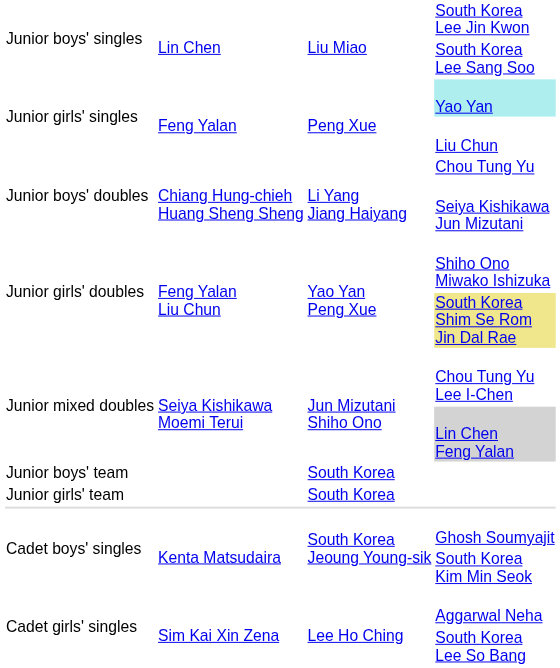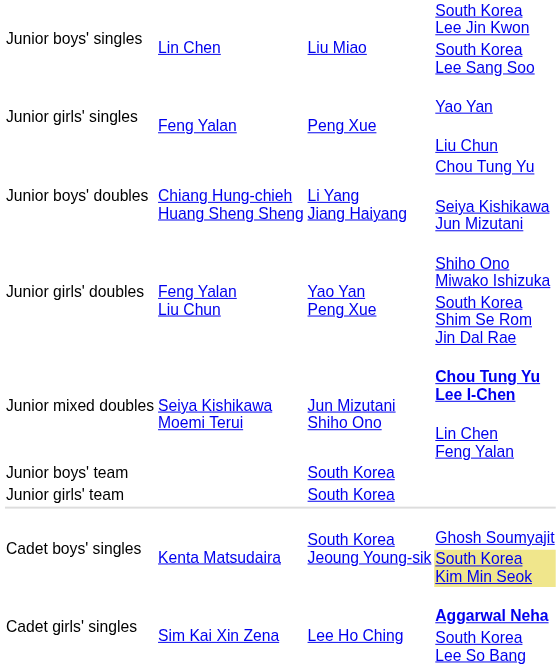(464, 106) paleturquoise background -> (464, 106) no background
(484, 320) khaki background -> (484, 320) no background
(485, 386) normal -> (488, 386) bold
(475, 442) lightgrey background -> (475, 442) no background
(484, 568) no background -> (484, 568) khaki background
(489, 616) normal -> (492, 616) bold
